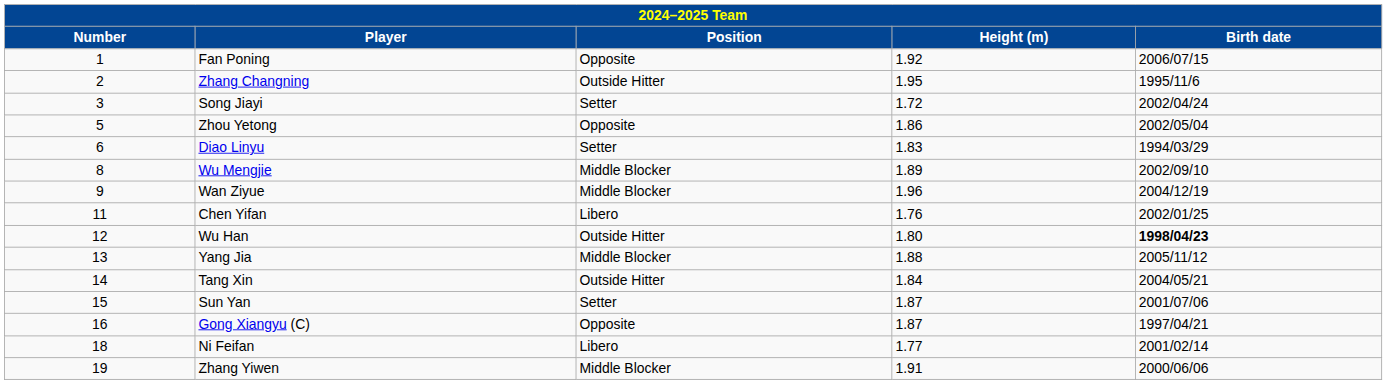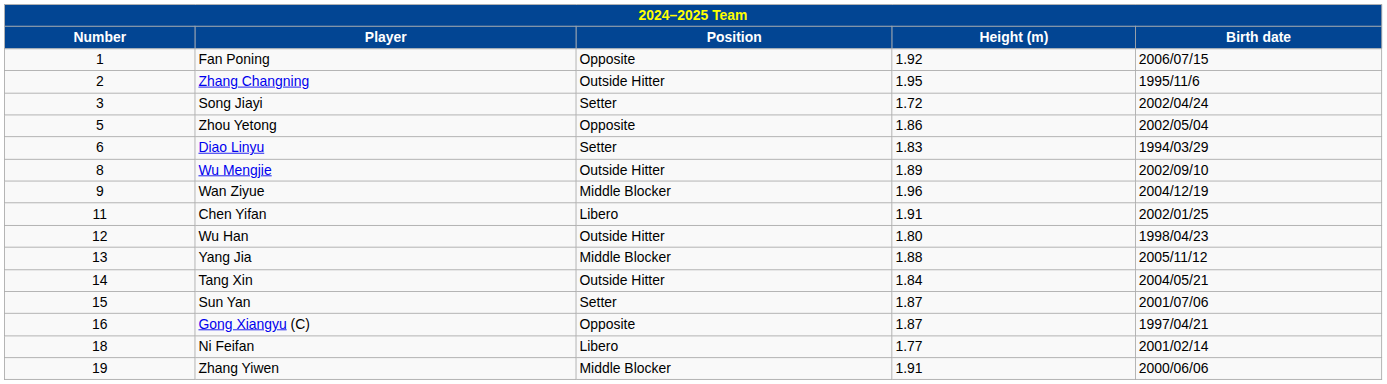(625, 170) Middle Blocker -> (622, 170) Outside Hitter
(909, 214) 1.76 -> (909, 214) 1.91
(1174, 236) bold -> (1174, 236) normal
